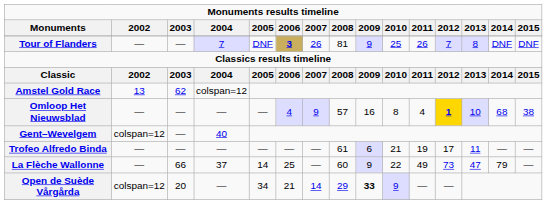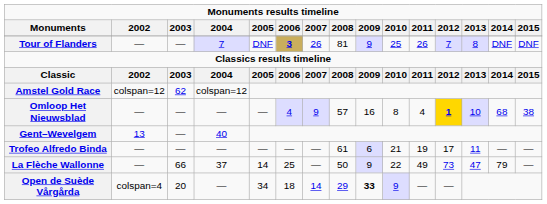(139, 91) 13 -> (139, 91) colspan=12
(139, 133) colspan=12 -> (139, 133) 13
(343, 165) 60 -> (343, 165) 50
(139, 186) colspan=12 -> (139, 186) colspan=4
(289, 186) 21 -> (289, 186) 18
